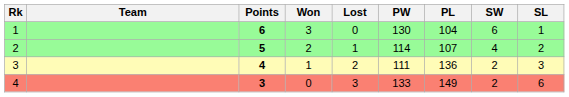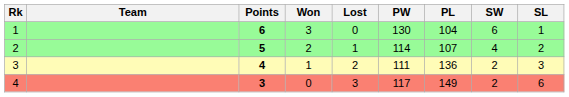(401, 83) 133 -> (401, 83) 117
